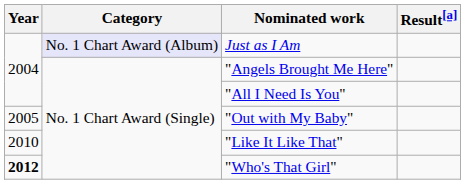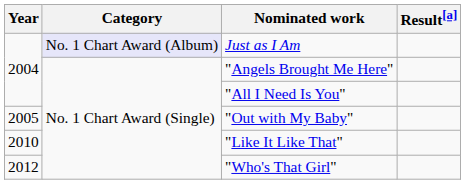(23, 166) bold -> (23, 166) normal
